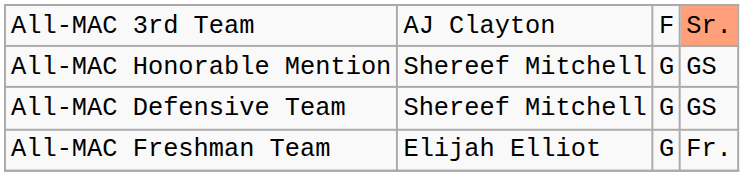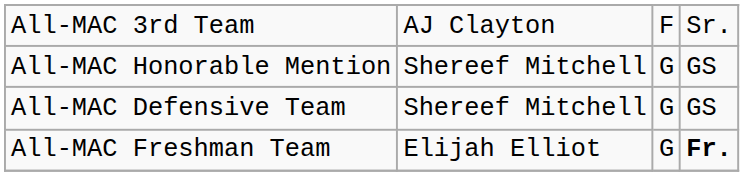(709, 26) lightsalmon background -> (709, 26) no background
(709, 150) normal -> (709, 150) bold
